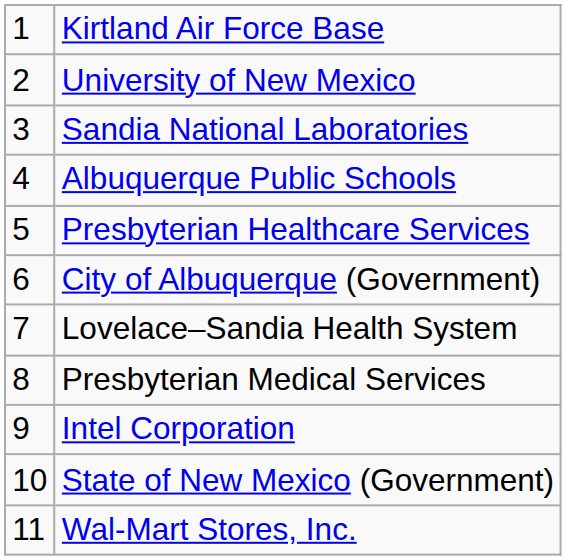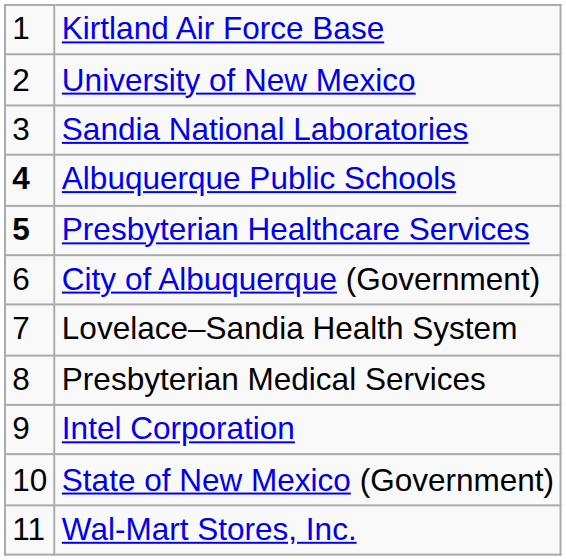(21, 179) normal -> (21, 179) bold
(21, 229) normal -> (21, 229) bold
